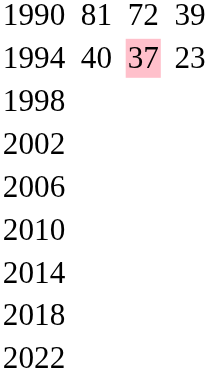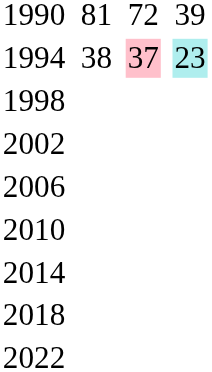(96, 57) 40 -> (96, 57) 38
(190, 57) no background -> (190, 57) paleturquoise background
